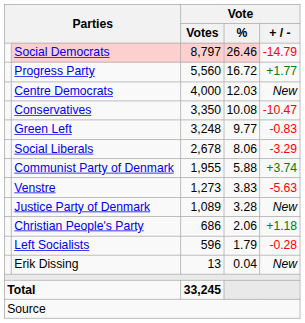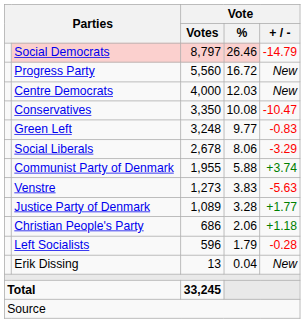(282, 71) +1.77 -> (285, 71) New
(285, 206) New -> (282, 206) +1.77
